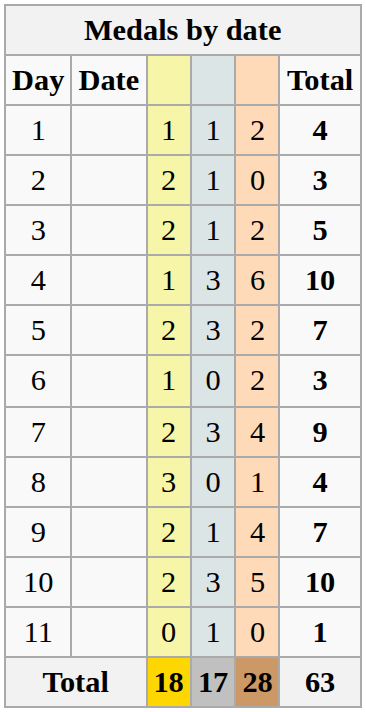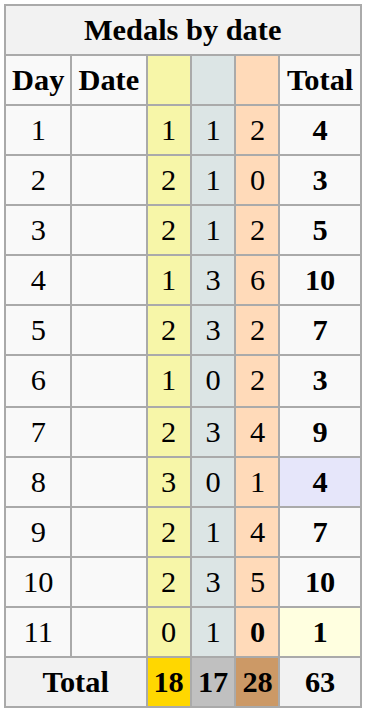(320, 480) no background -> (320, 480) lavender background
(258, 631) normal -> (258, 631) bold
(320, 631) no background -> (320, 631) lightyellow background
